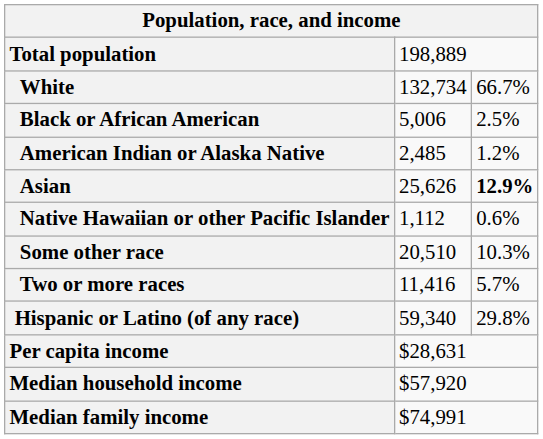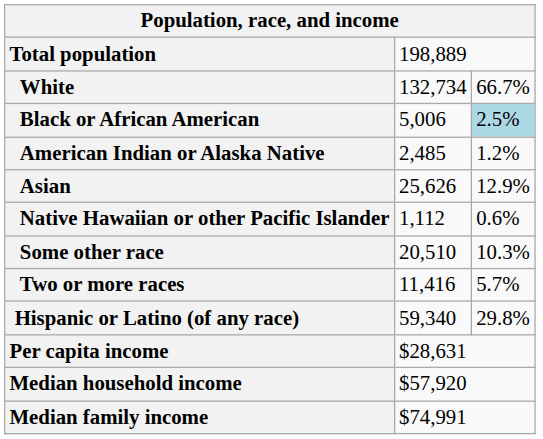(498, 119) no background -> (498, 119) lightblue background
(505, 185) bold -> (503, 185) normal
